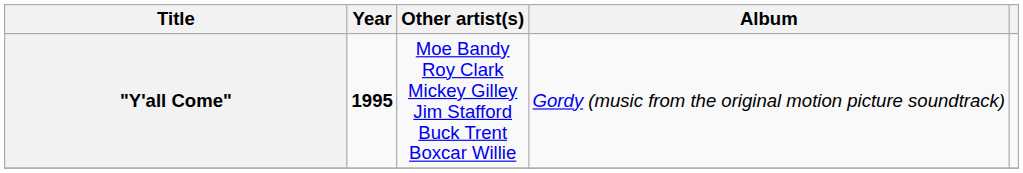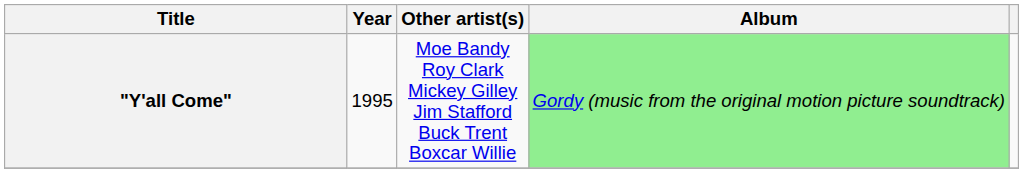(372, 100) bold -> (372, 100) normal
(769, 100) no background -> (769, 100) lightgreen background
